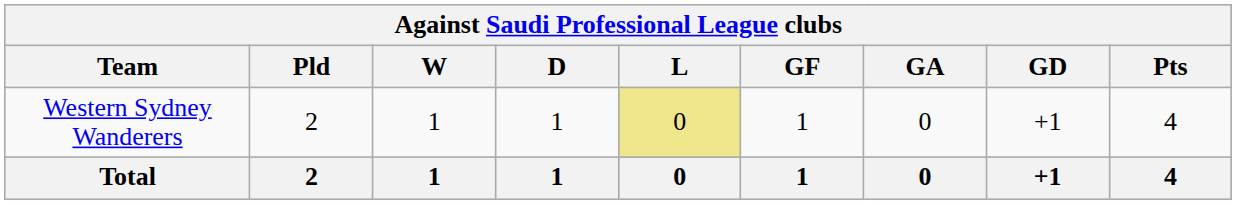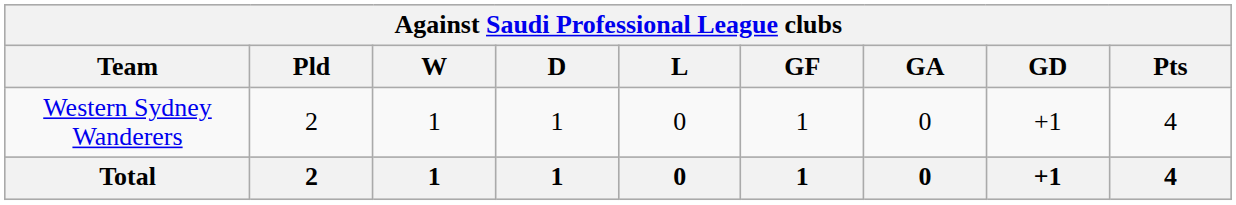(680, 121) khaki background -> (680, 121) no background
